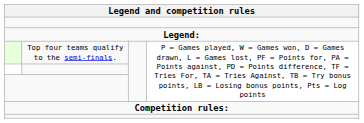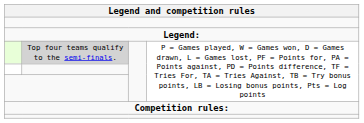(75, 53) no background -> (75, 53) lightgrey background
